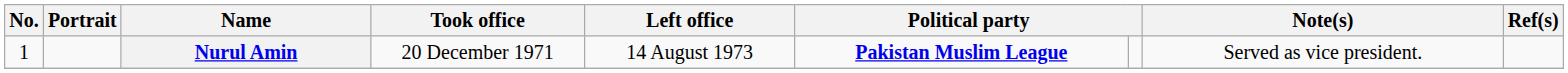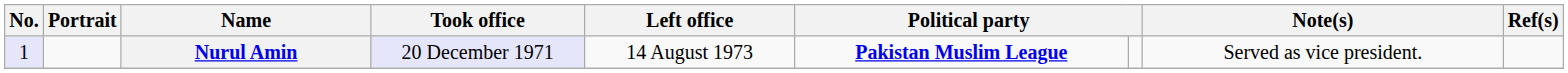(24, 52) no background -> (24, 52) lavender background
(478, 52) no background -> (478, 52) lavender background
